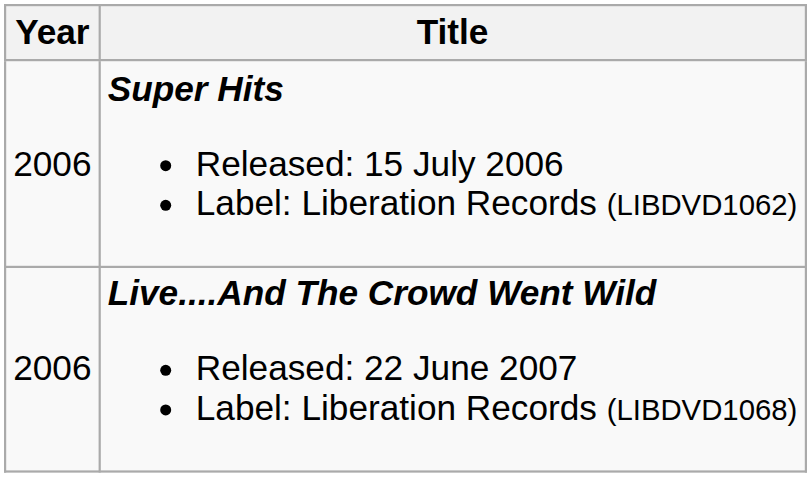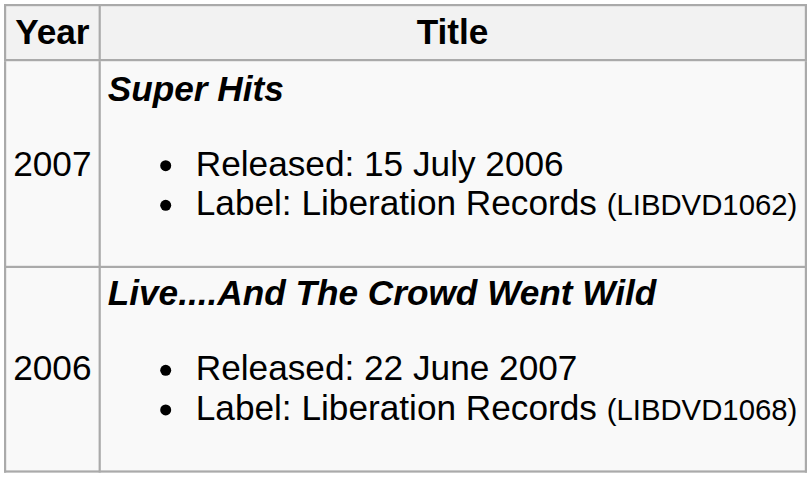(52, 163) 2006 -> (52, 163) 2007
